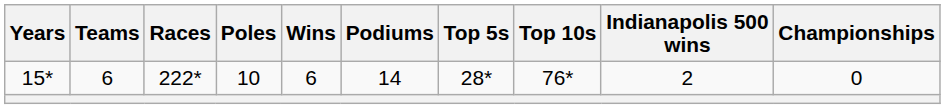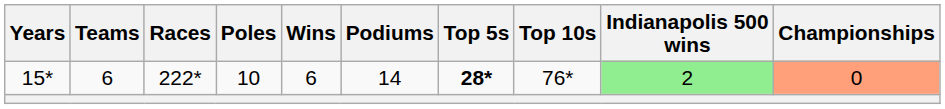(476, 78) normal -> (476, 78) bold
(687, 78) no background -> (687, 78) lightgreen background
(857, 78) no background -> (857, 78) lightsalmon background
